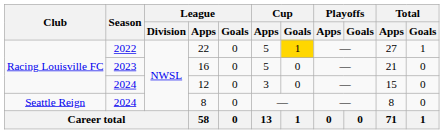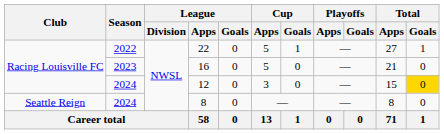(297, 48) gold background -> (297, 48) no background
(423, 84) no background -> (423, 84) gold background
